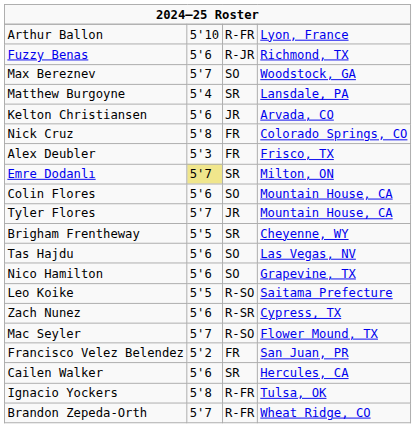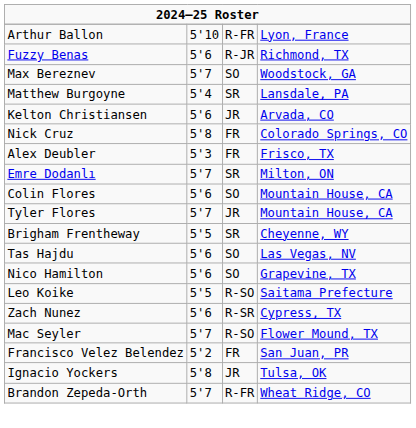(201, 174) khaki background -> (201, 174) no background
- row: (55, 373)
(240, 393) R-FR -> (232, 373) JR
